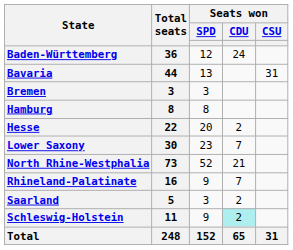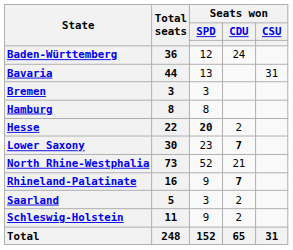(206, 127) normal -> (206, 127) bold
(239, 145) normal -> (239, 145) bold
(239, 181) normal -> (239, 181) bold
(239, 217) paleturquoise background -> (239, 217) no background
